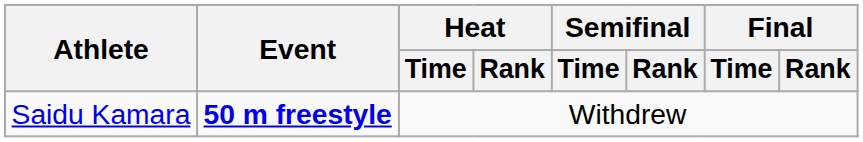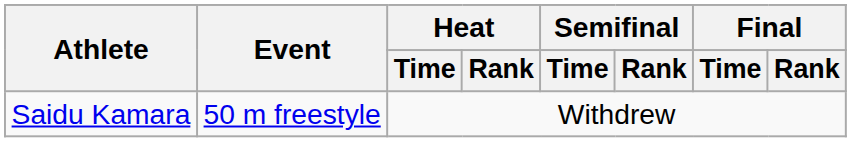(298, 114) bold -> (292, 114) normal
